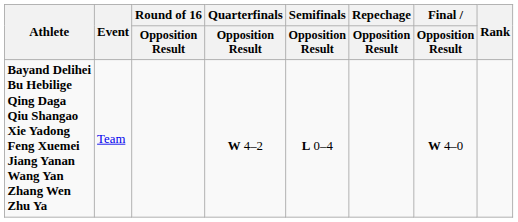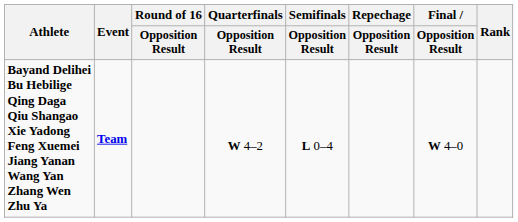(111, 138) normal -> (112, 138) bold
